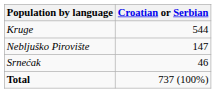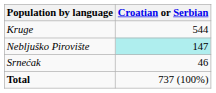(200, 46) no background -> (200, 46) paleturquoise background
